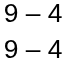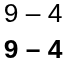(33, 49) normal -> (33, 49) bold
